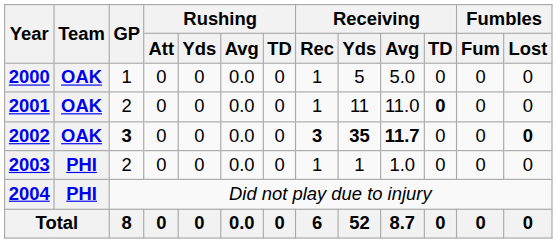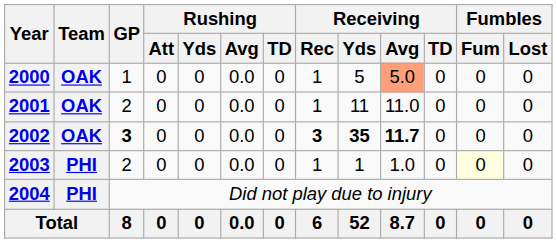(402, 77) no background -> (402, 77) lightsalmon background
(440, 106) bold -> (440, 106) normal
(528, 135) bold -> (528, 135) normal
(481, 164) no background -> (481, 164) lightyellow background
